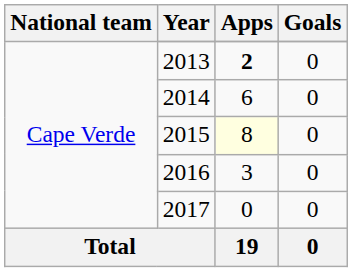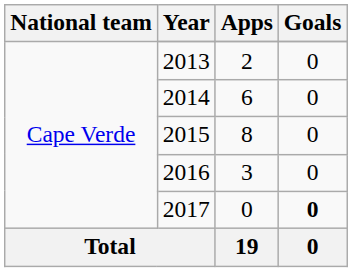(247, 60) bold -> (247, 60) normal
(247, 135) lightyellow background -> (247, 135) no background
(313, 209) normal -> (313, 209) bold
